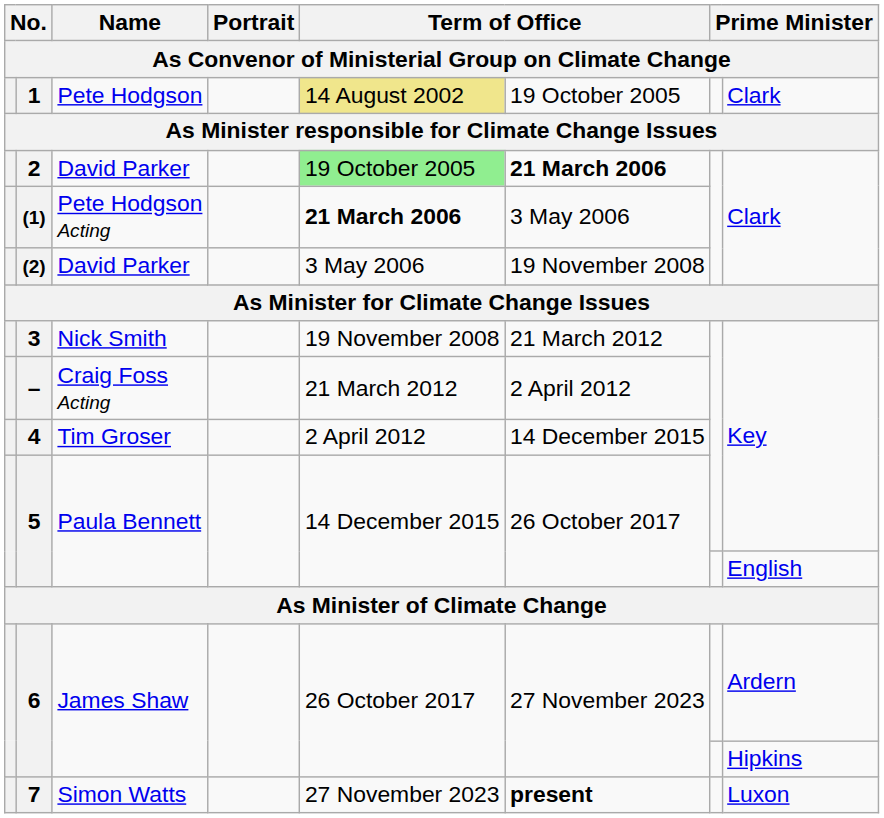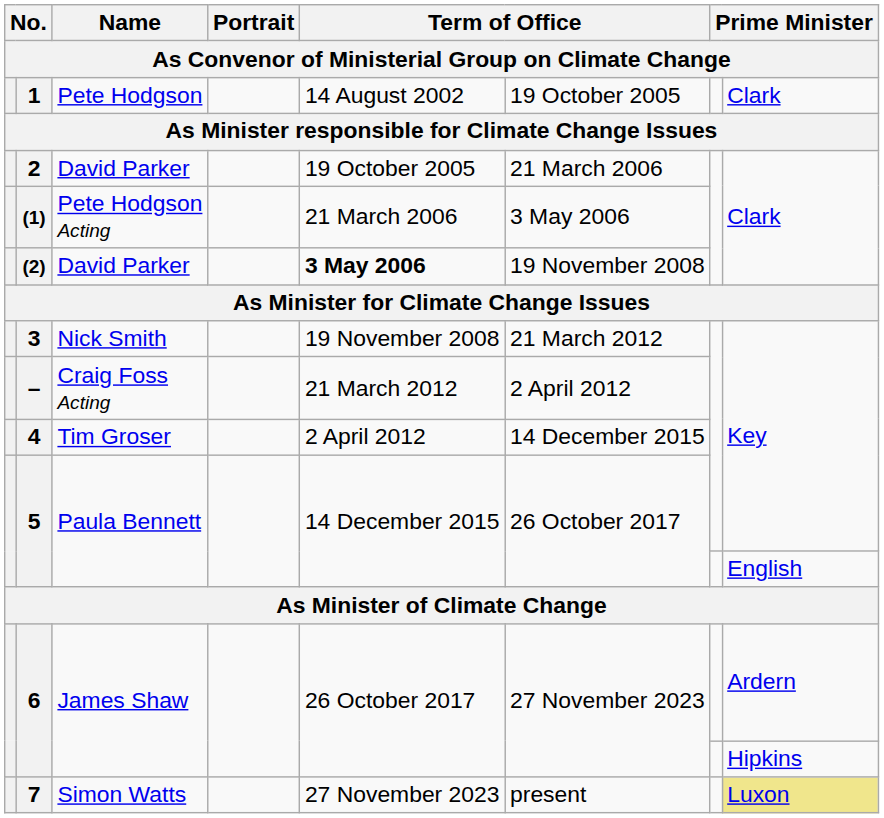(384, 95) khaki background -> (384, 95) no background
(390, 167) lightgreen background -> (390, 167) no background
(588, 167) bold -> (586, 167) normal
(383, 216) bold -> (381, 216) normal
(365, 266) normal -> (365, 266) bold
(551, 794) bold -> (548, 794) normal
(758, 794) no background -> (758, 794) khaki background
